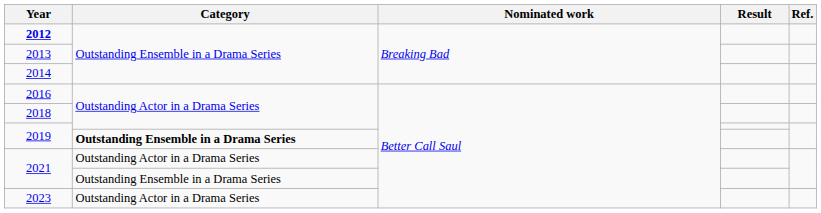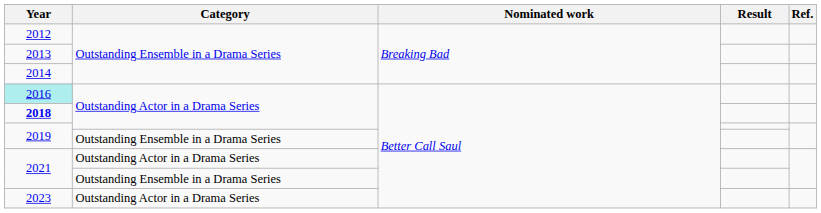(38, 34) bold -> (38, 34) normal
(38, 93) no background -> (38, 93) paleturquoise background
(38, 113) normal -> (38, 113) bold
(185, 138) bold -> (178, 138) normal
